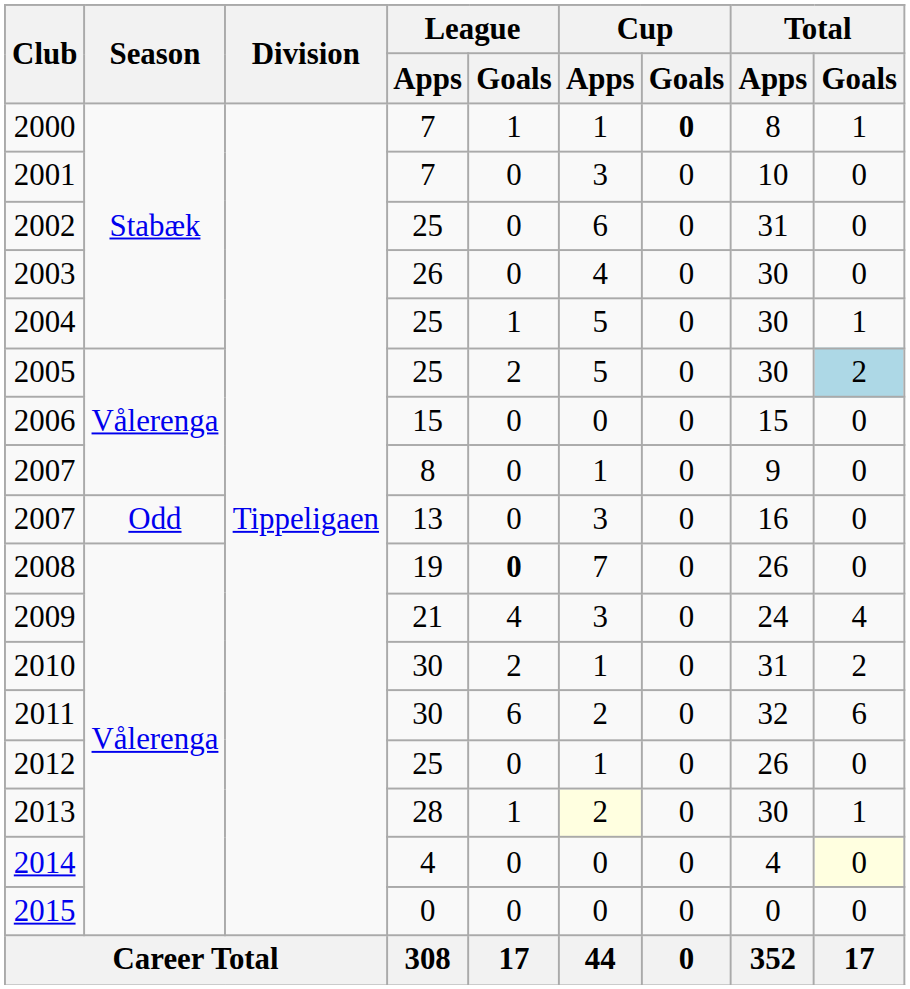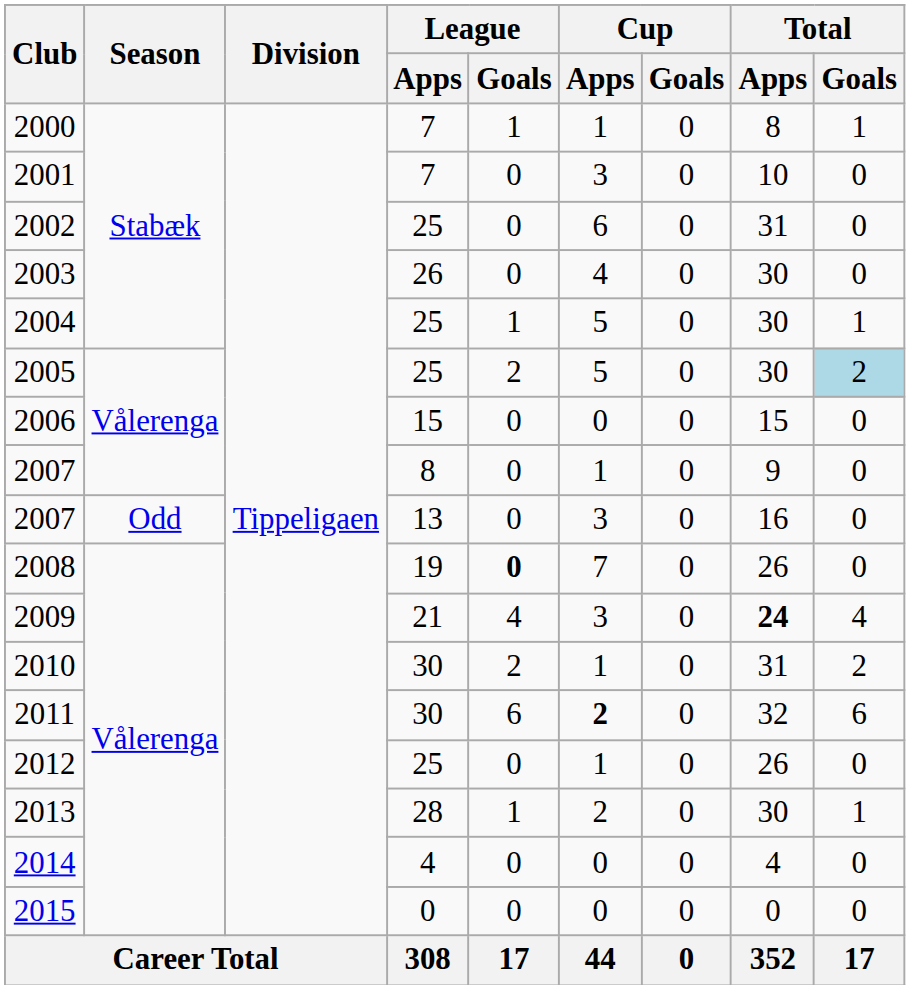(687, 126) bold -> (687, 126) normal
(773, 616) normal -> (773, 616) bold
(600, 714) normal -> (600, 714) bold
(600, 812) lightyellow background -> (600, 812) no background
(859, 861) lightyellow background -> (859, 861) no background
